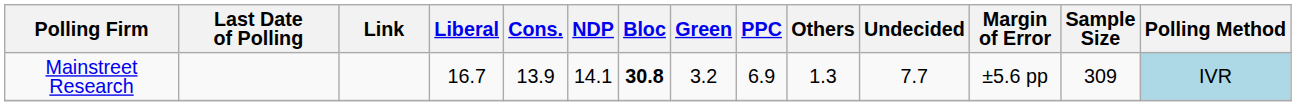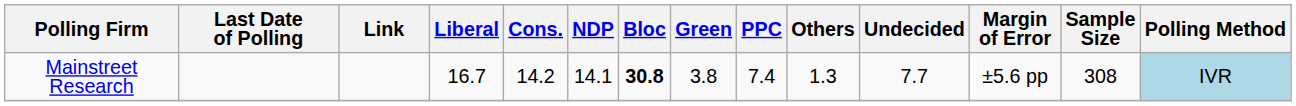(536, 76) 13.9 -> (536, 76) 14.2
(704, 76) 3.2 -> (704, 76) 3.8
(762, 76) 6.9 -> (762, 76) 7.4
(1101, 76) 309 -> (1101, 76) 308
